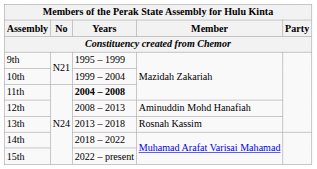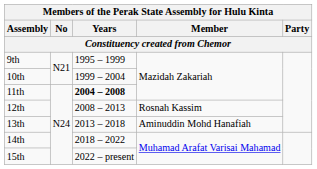(195, 108) Aminuddin Mohd Hanafiah -> (170, 108) Rosnah Kassim
(170, 124) Rosnah Kassim -> (195, 124) Aminuddin Mohd Hanafiah
